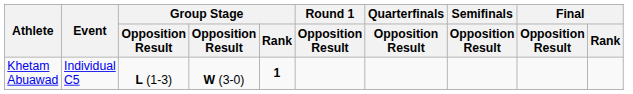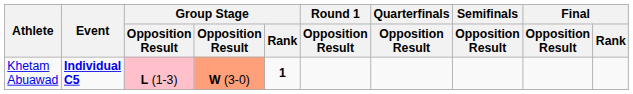(90, 74) normal -> (93, 74) bold
(154, 80) no background -> (159, 80) pink background
(224, 80) no background -> (229, 80) lightsalmon background
